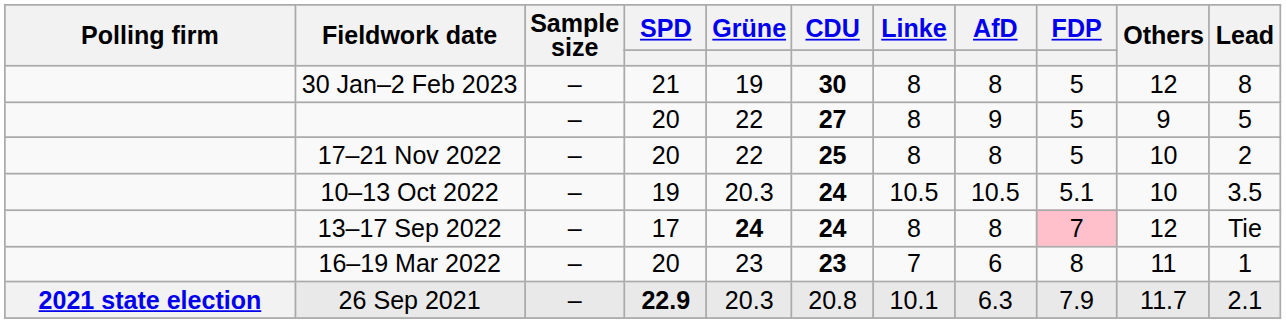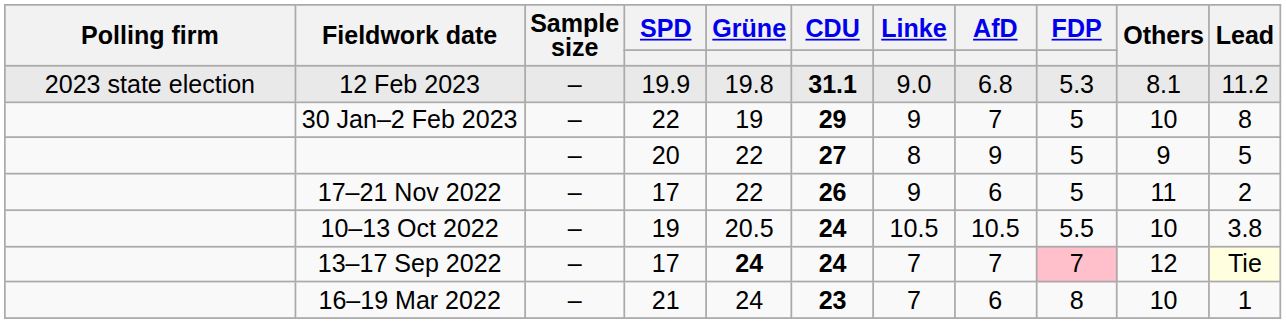+ row: (410, 84)
(666, 84) 21 -> (666, 120) 22
(833, 84) 30 -> (833, 120) 29
(914, 84) 8 -> (914, 120) 9
(995, 84) 8 -> (995, 120) 7
(1164, 84) 12 -> (1164, 120) 10
(666, 156) 20 -> (666, 192) 17
(833, 156) 25 -> (833, 192) 26
(914, 156) 8 -> (914, 192) 9
(995, 156) 8 -> (995, 192) 6
(1164, 156) 10 -> (1164, 192) 11
(749, 192) 20.3 -> (749, 228) 20.5
(1077, 192) 5.1 -> (1077, 228) 5.5
(1245, 192) 3.5 -> (1245, 228) 3.8
(914, 228) 8 -> (914, 264) 7
(995, 228) 8 -> (995, 264) 7
(1245, 228) no background -> (1245, 264) lightyellow background
(666, 264) 20 -> (666, 300) 21
(749, 264) 23 -> (749, 300) 24
(1164, 264) 11 -> (1164, 300) 10
- row: (410, 300)
